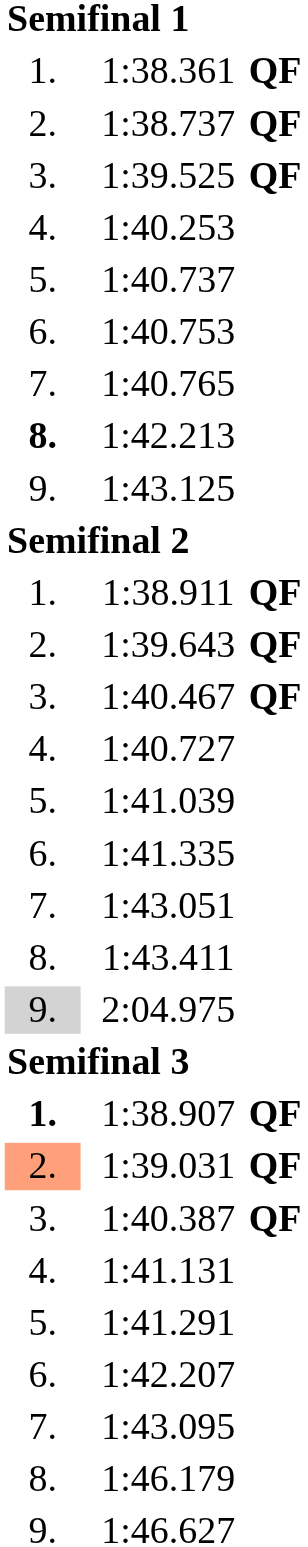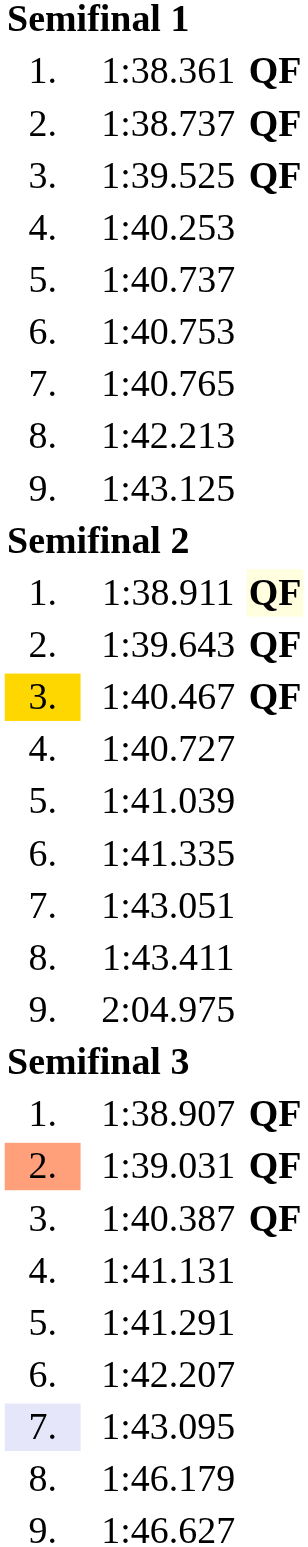(43, 435) bold -> (43, 435) normal
(275, 592) no background -> (275, 592) lightyellow background
(43, 696) no background -> (43, 696) gold background
(43, 1009) lightgrey background -> (43, 1009) no background
(43, 1113) bold -> (43, 1113) normal
(43, 1426) no background -> (43, 1426) lavender background
